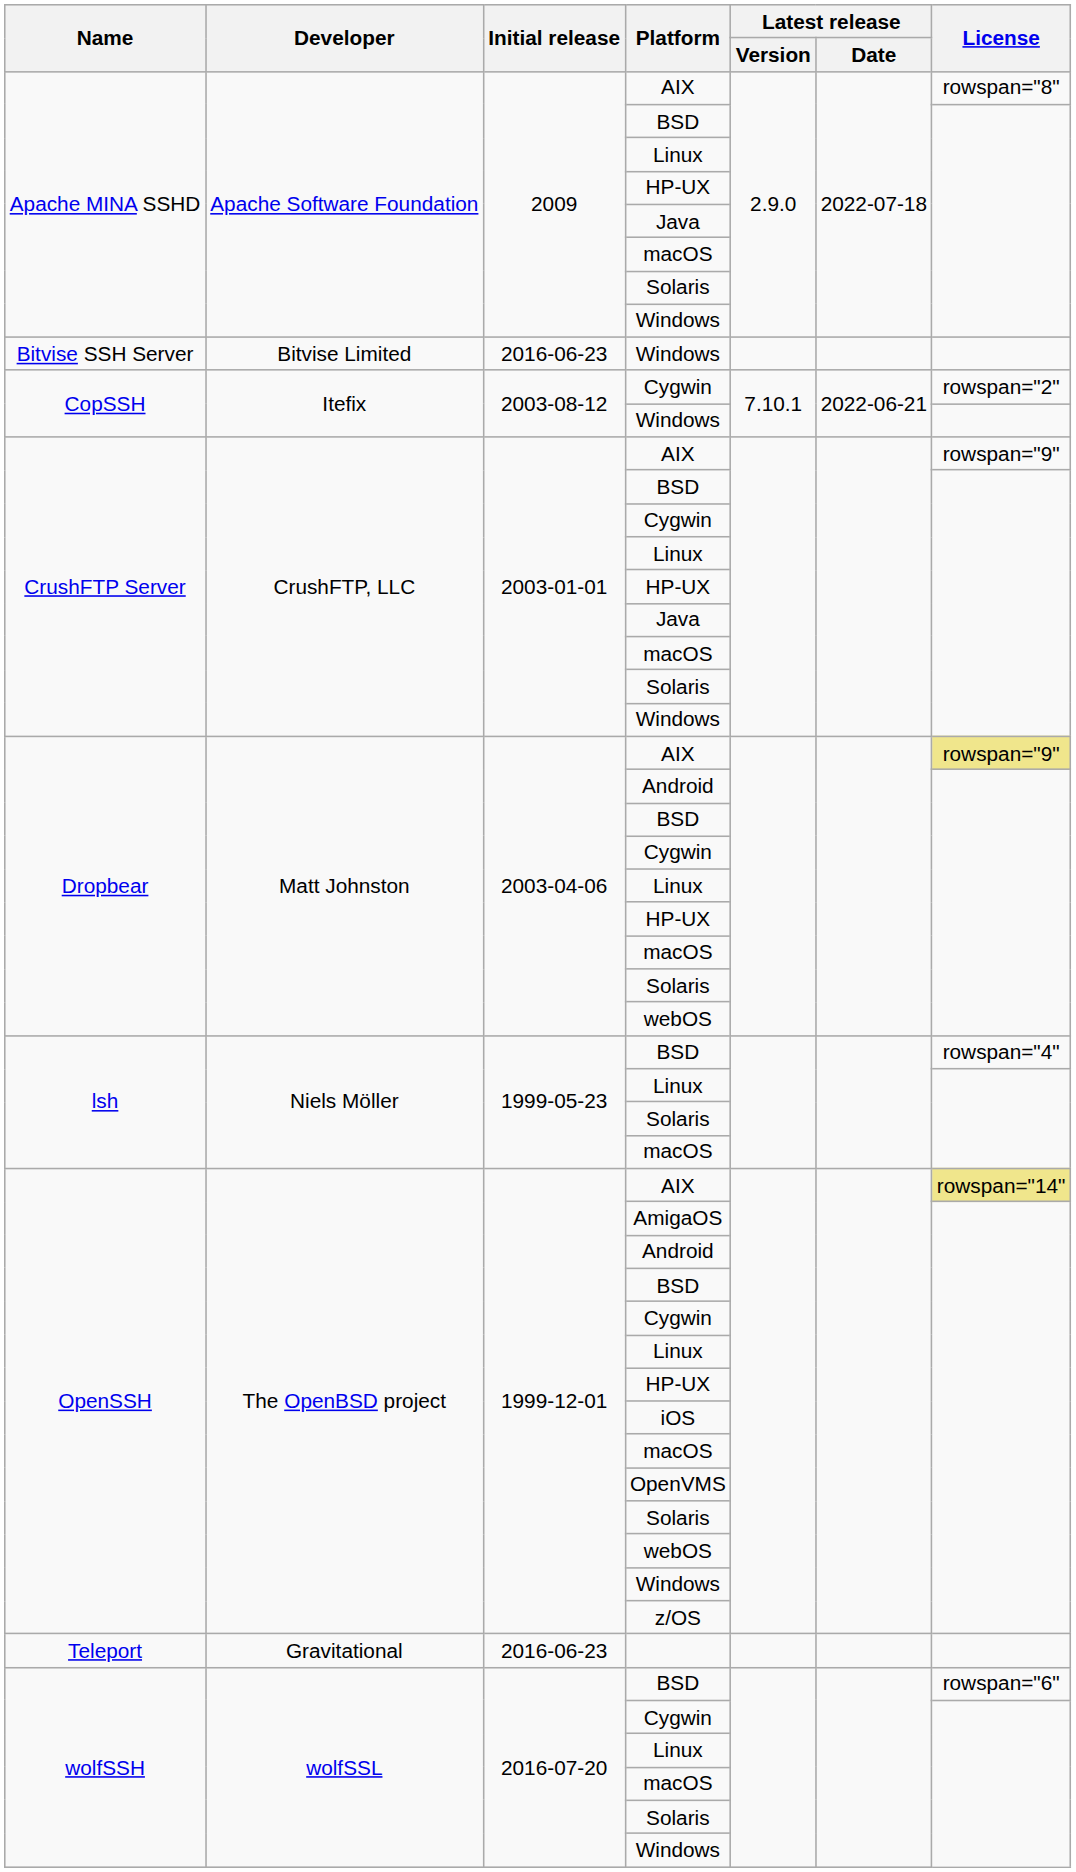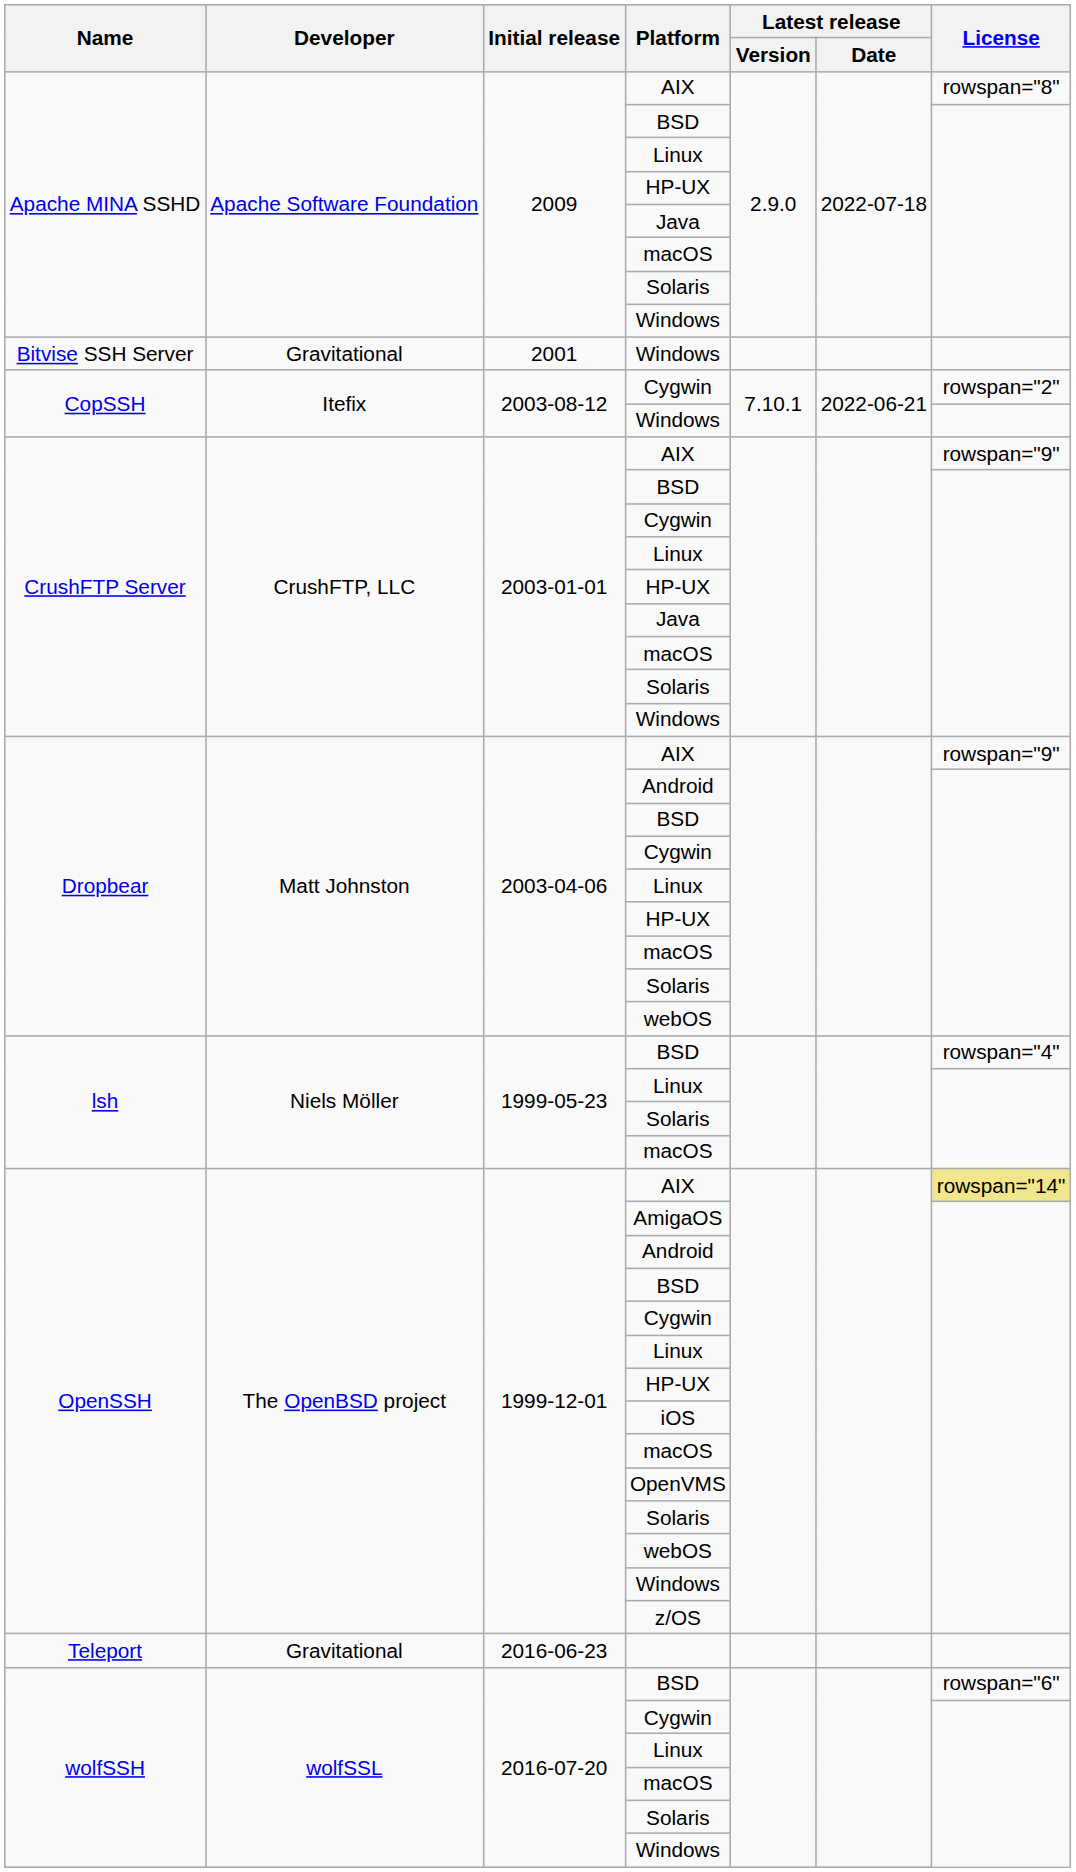(344, 354) Bitvise Limited -> (344, 354) Gravitational
(554, 354) 2016-06-23 -> (554, 354) 2001
(1001, 753) khaki background -> (1001, 753) no background
